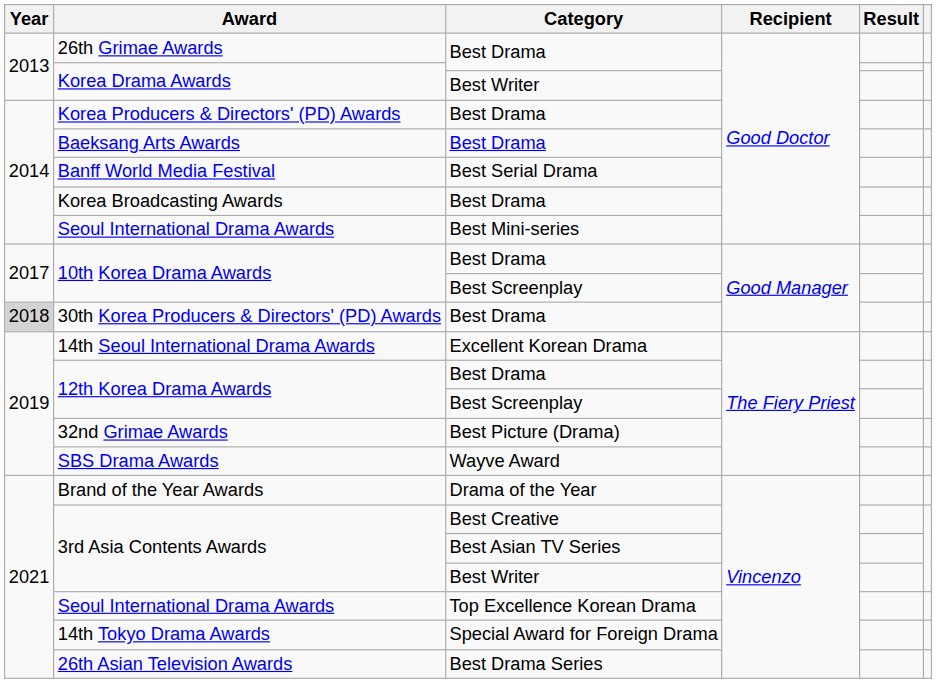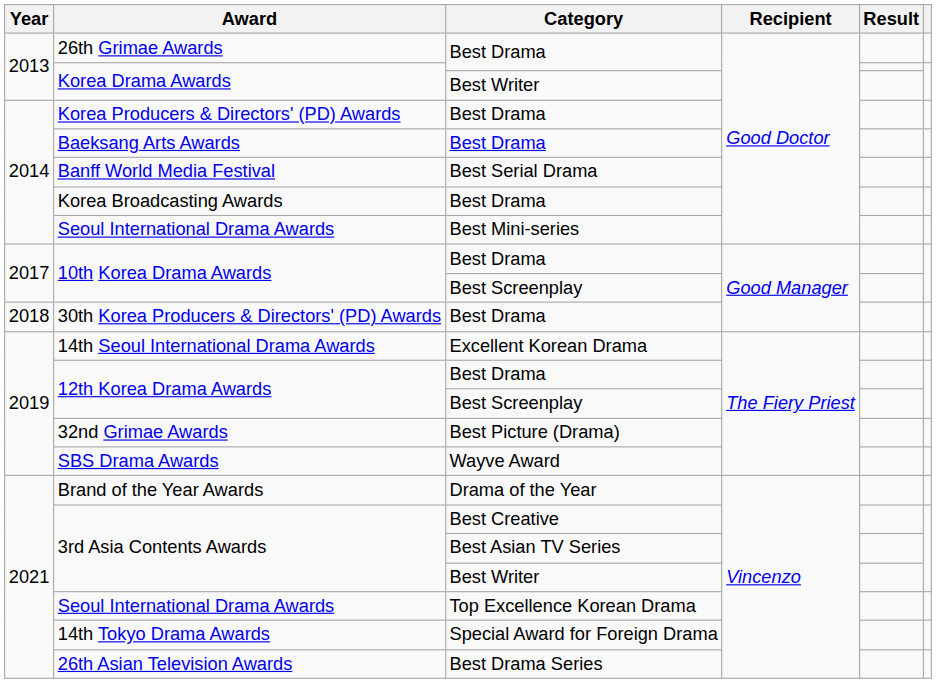(29, 316) lightgrey background -> (29, 316) no background
